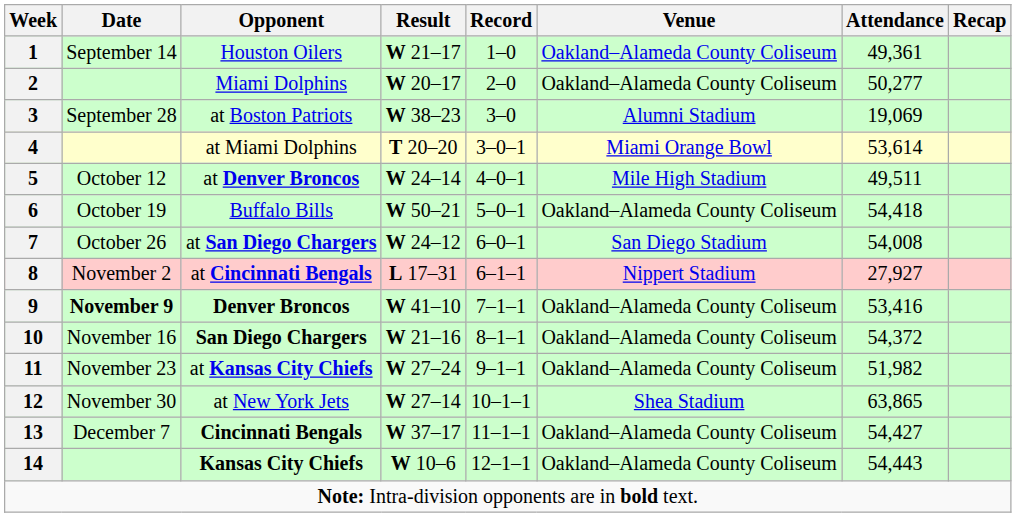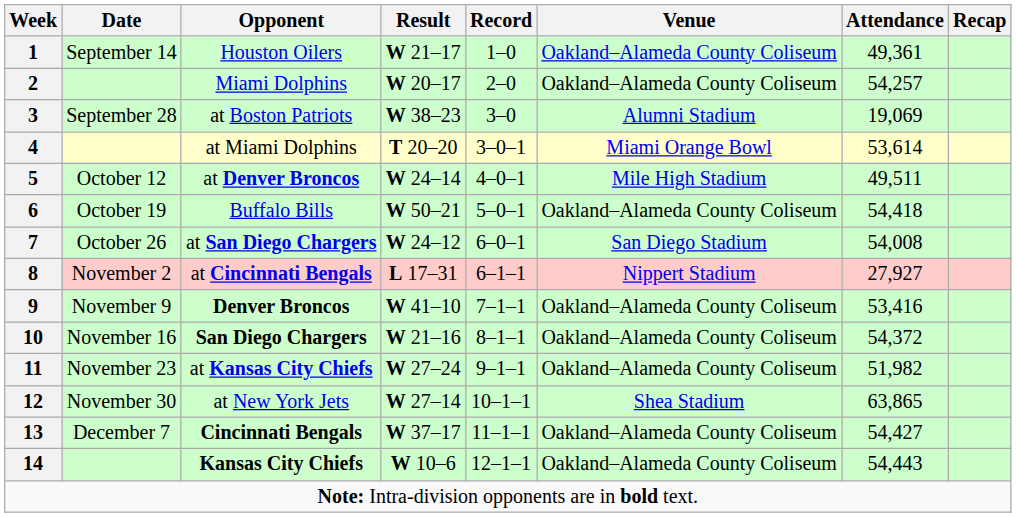(895, 83) 50,277 -> (895, 83) 54,257
(121, 305) bold -> (121, 305) normal
